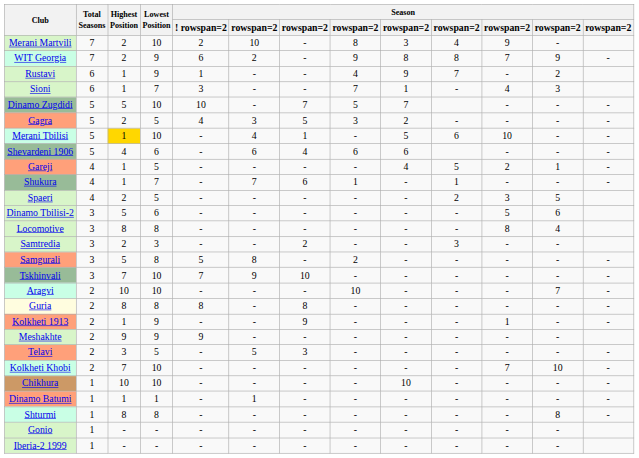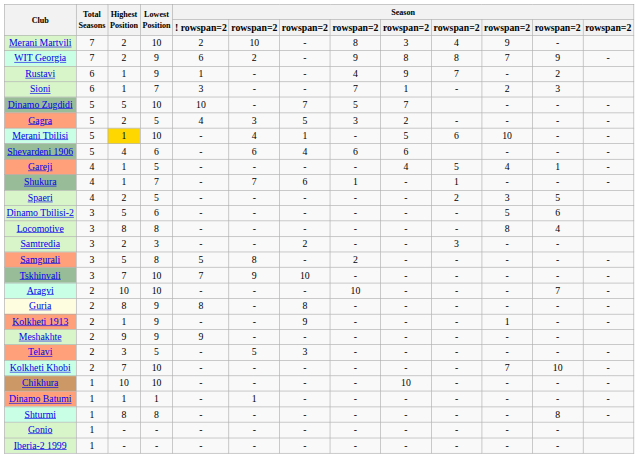(507, 89) 4 -> (507, 89) 2
(507, 167) 2 -> (507, 167) 4
(157, 306) 8 -> (157, 306) 9
